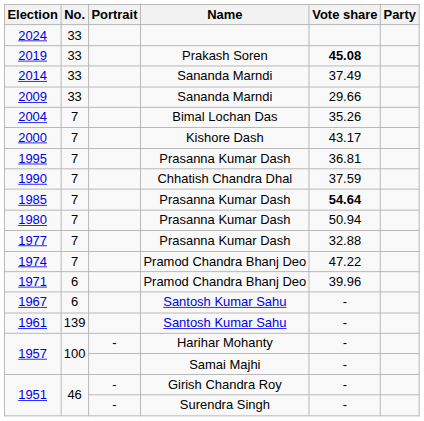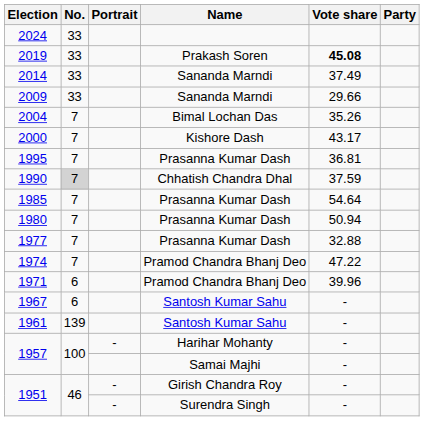(75, 179) no background -> (75, 179) lightgrey background
(345, 199) bold -> (345, 199) normal
